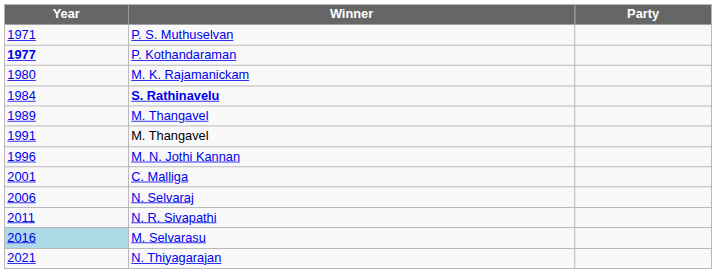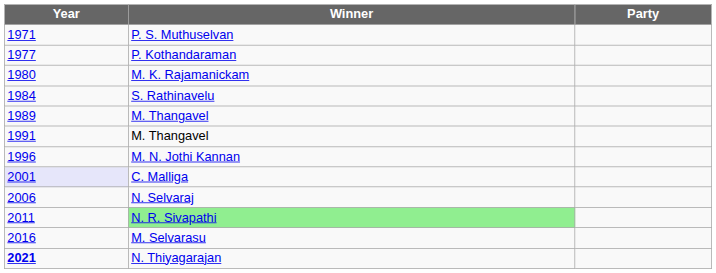(22, 55) bold -> (22, 55) normal
(175, 95) bold -> (173, 95) normal
(22, 177) no background -> (22, 177) lavender background
(174, 217) no background -> (174, 217) lightgreen background
(22, 237) lightblue background -> (22, 237) no background
(22, 258) normal -> (22, 258) bold
